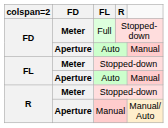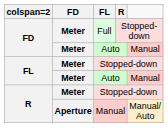(73, 50) Aperture -> (73, 50) Meter
(73, 78) Aperture -> (73, 78) Meter
